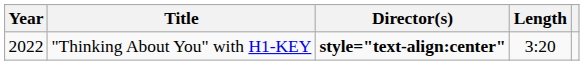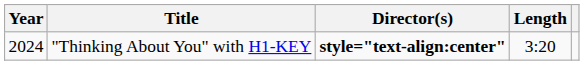(26, 45) 2022 -> (26, 45) 2024
